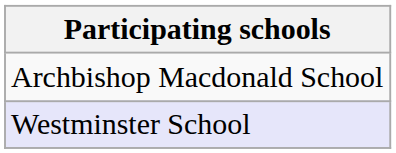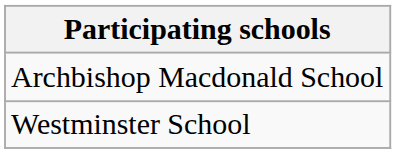(131, 124) lavender background -> (131, 124) no background
